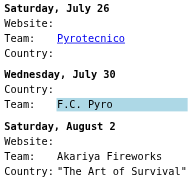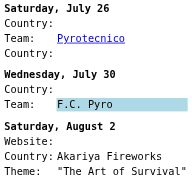(29, 23) Website: -> (29, 23) Country:
(20, 156) Team: -> (29, 156) Country:
(29, 171) Country: -> (23, 171) Theme:
